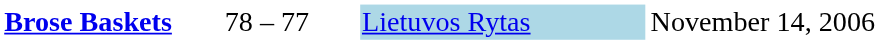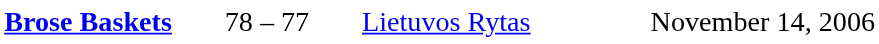(446, 21) lightblue background -> (446, 21) no background
